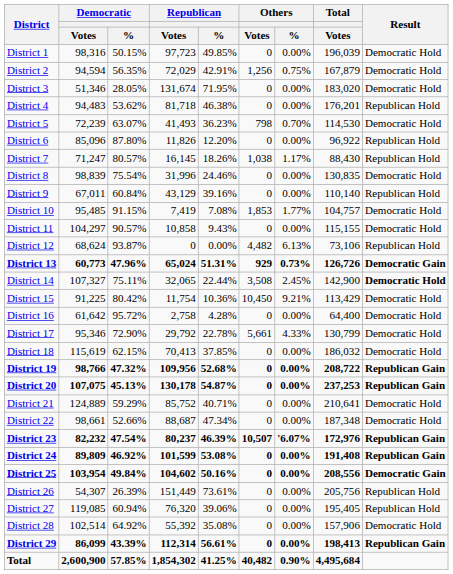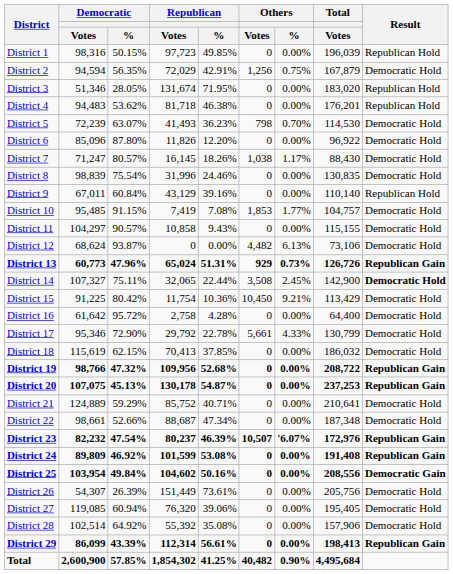(403, 53) Democratic Hold -> (403, 53) Republican Hold
(403, 88) Democratic Hold -> (403, 88) Republican Hold
(403, 140) Republican Hold -> (403, 140) Democratic Hold
(403, 158) Republican Hold -> (403, 158) Democratic Hold
(403, 245) Republican Hold -> (403, 245) Democratic Hold
(405, 263) Democratic Gain -> (405, 263) Republican Gain
(403, 491) Republican Hold -> (403, 491) Democratic Hold
(403, 508) Republican Hold -> (403, 508) Democratic Hold
